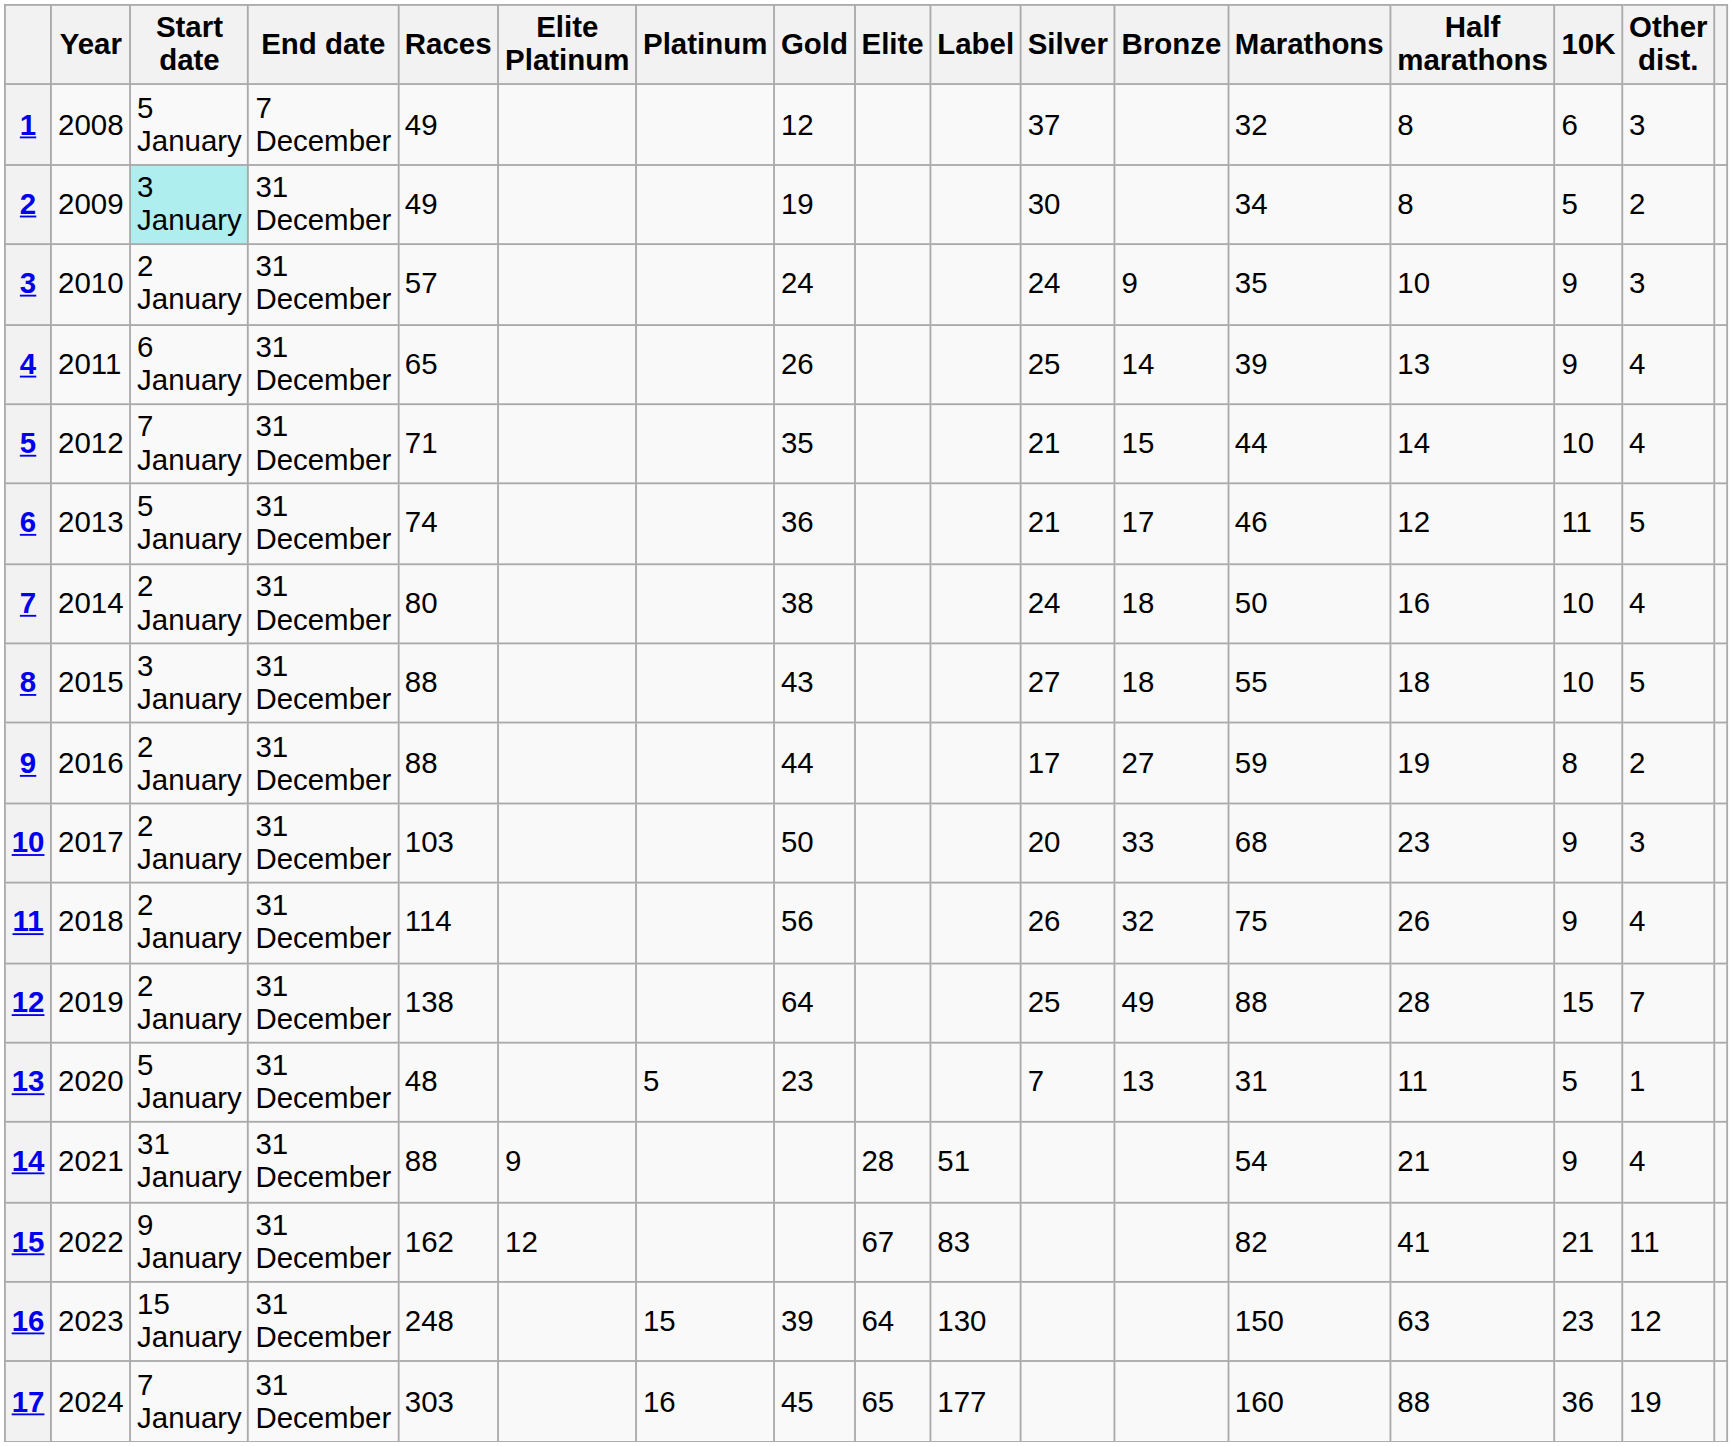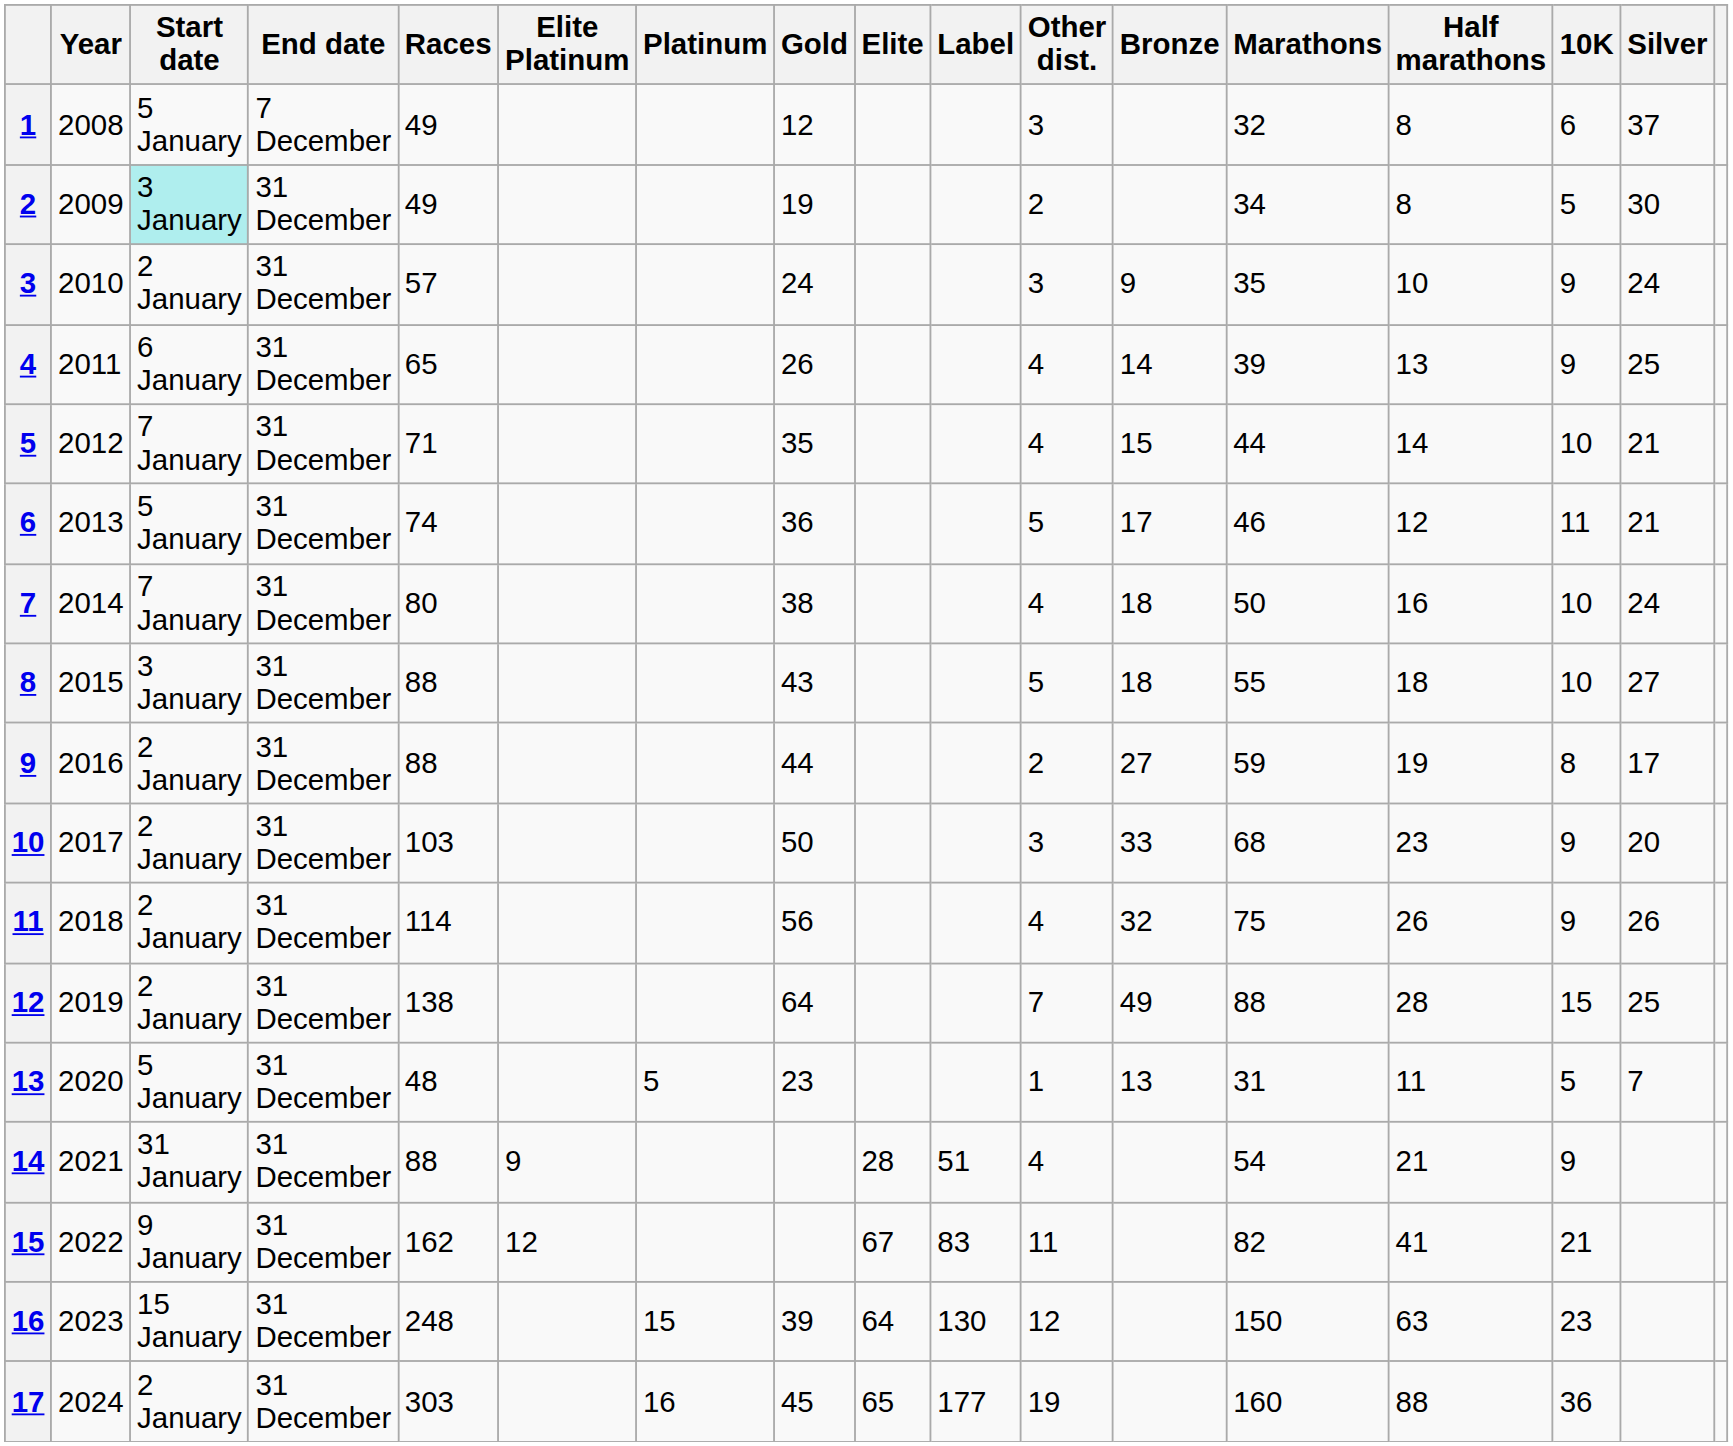columns swapped: (1068, 44) <-> (1668, 44)
(189, 603) 2 January -> (189, 603) 7 January
(189, 1401) 7 January -> (189, 1401) 2 January
